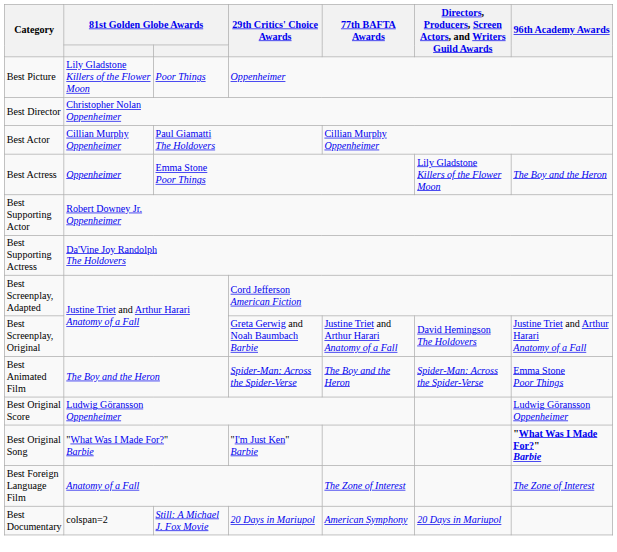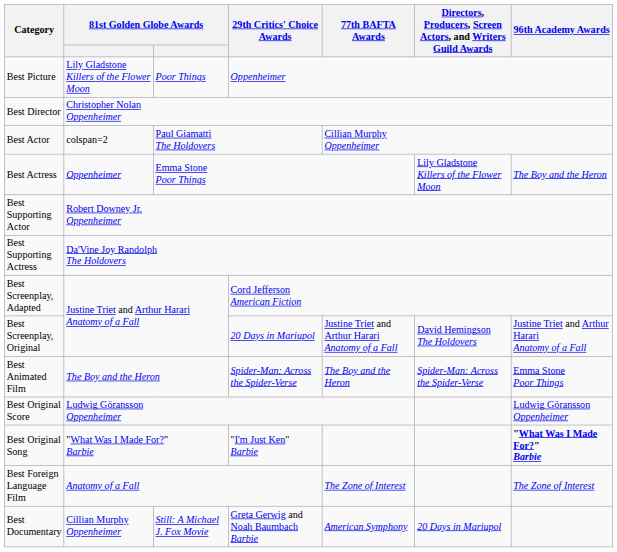(97, 140) Cillian Murphy Oppenheimer -> (87, 140) colspan=2
(267, 336) Greta Gerwig and Noah Baumbach Barbie -> (273, 336) 20 Days in Mariupol
(87, 520) colspan=2 -> (97, 526) Cillian Murphy Oppenheimer
(273, 520) 20 Days in Mariupol -> (267, 526) Greta Gerwig and Noah Baumbach Barbie
